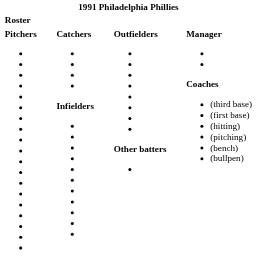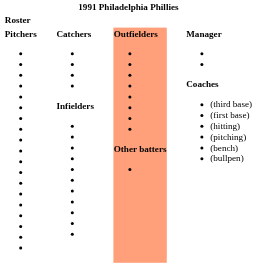(140, 101) no background -> (140, 101) lightsalmon background
